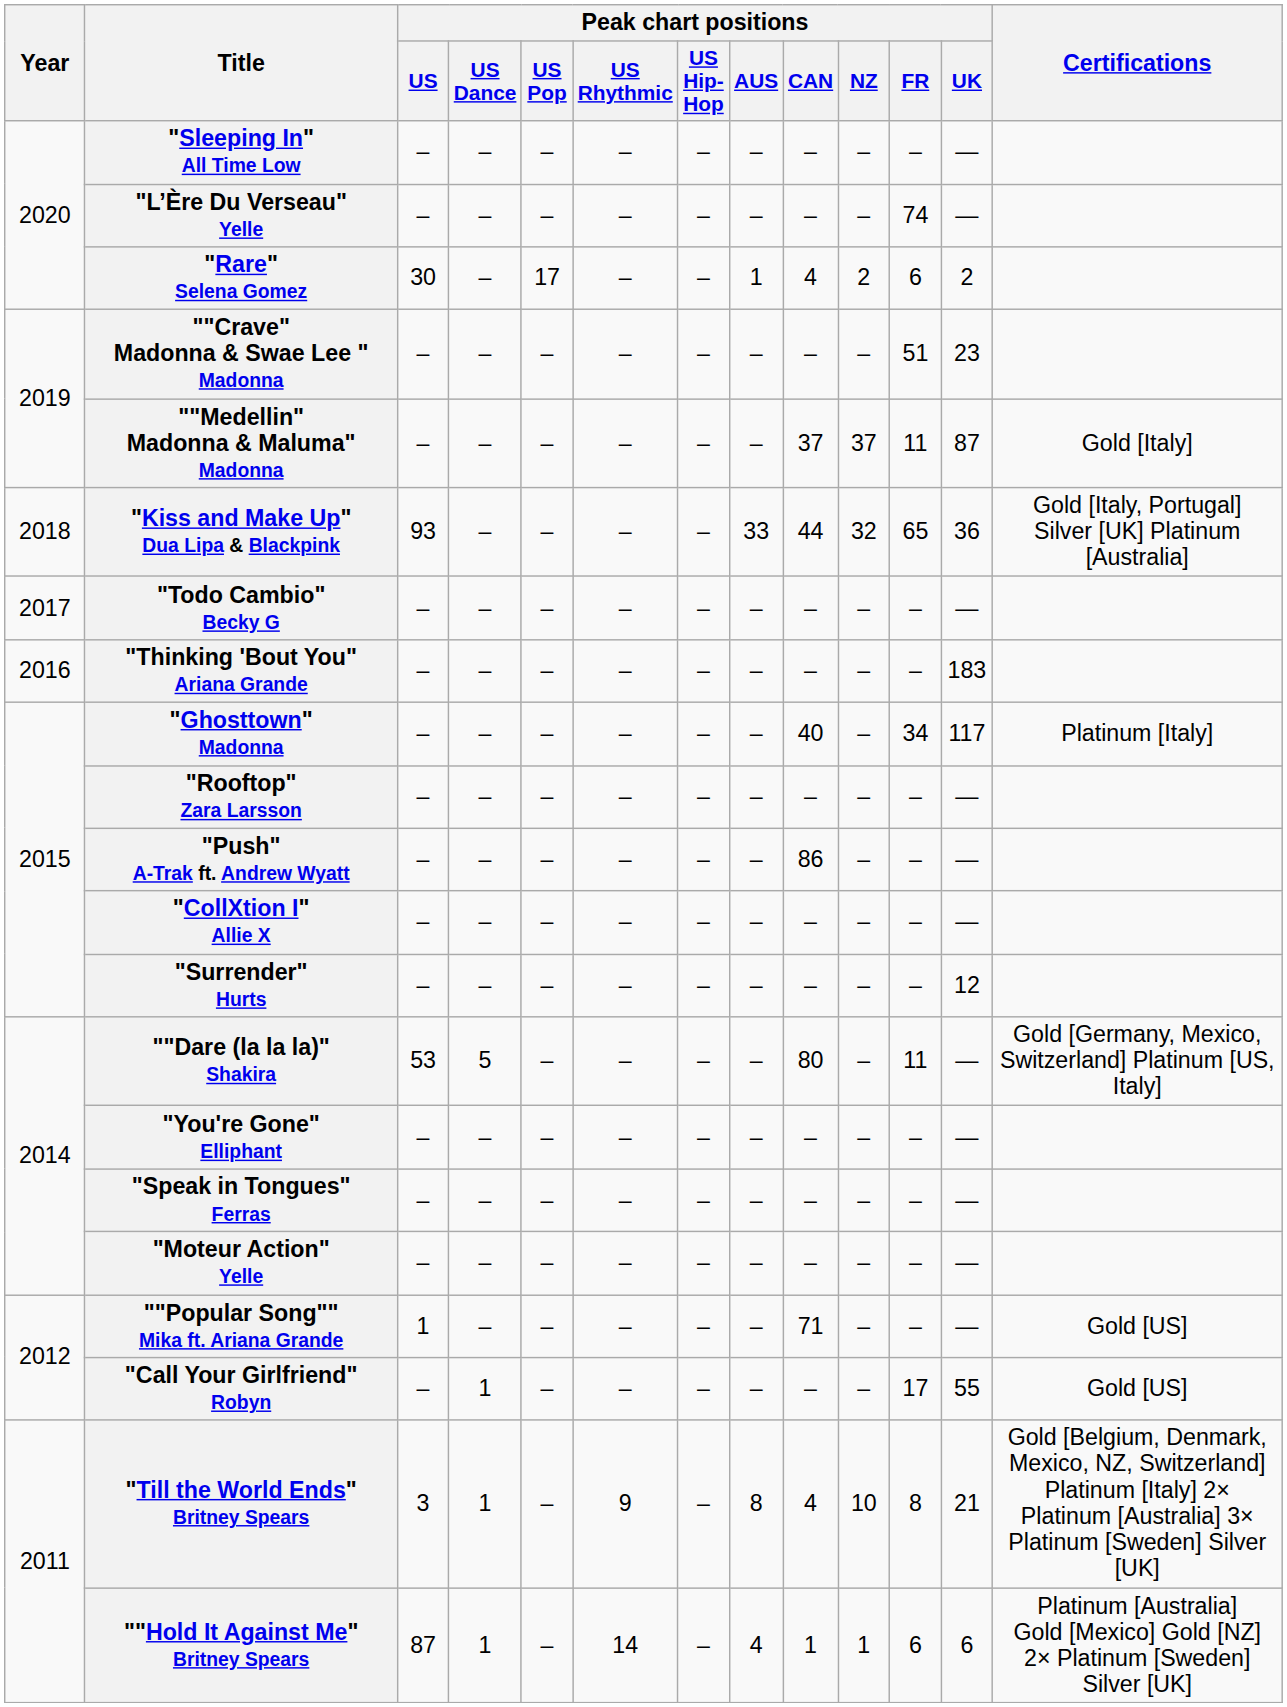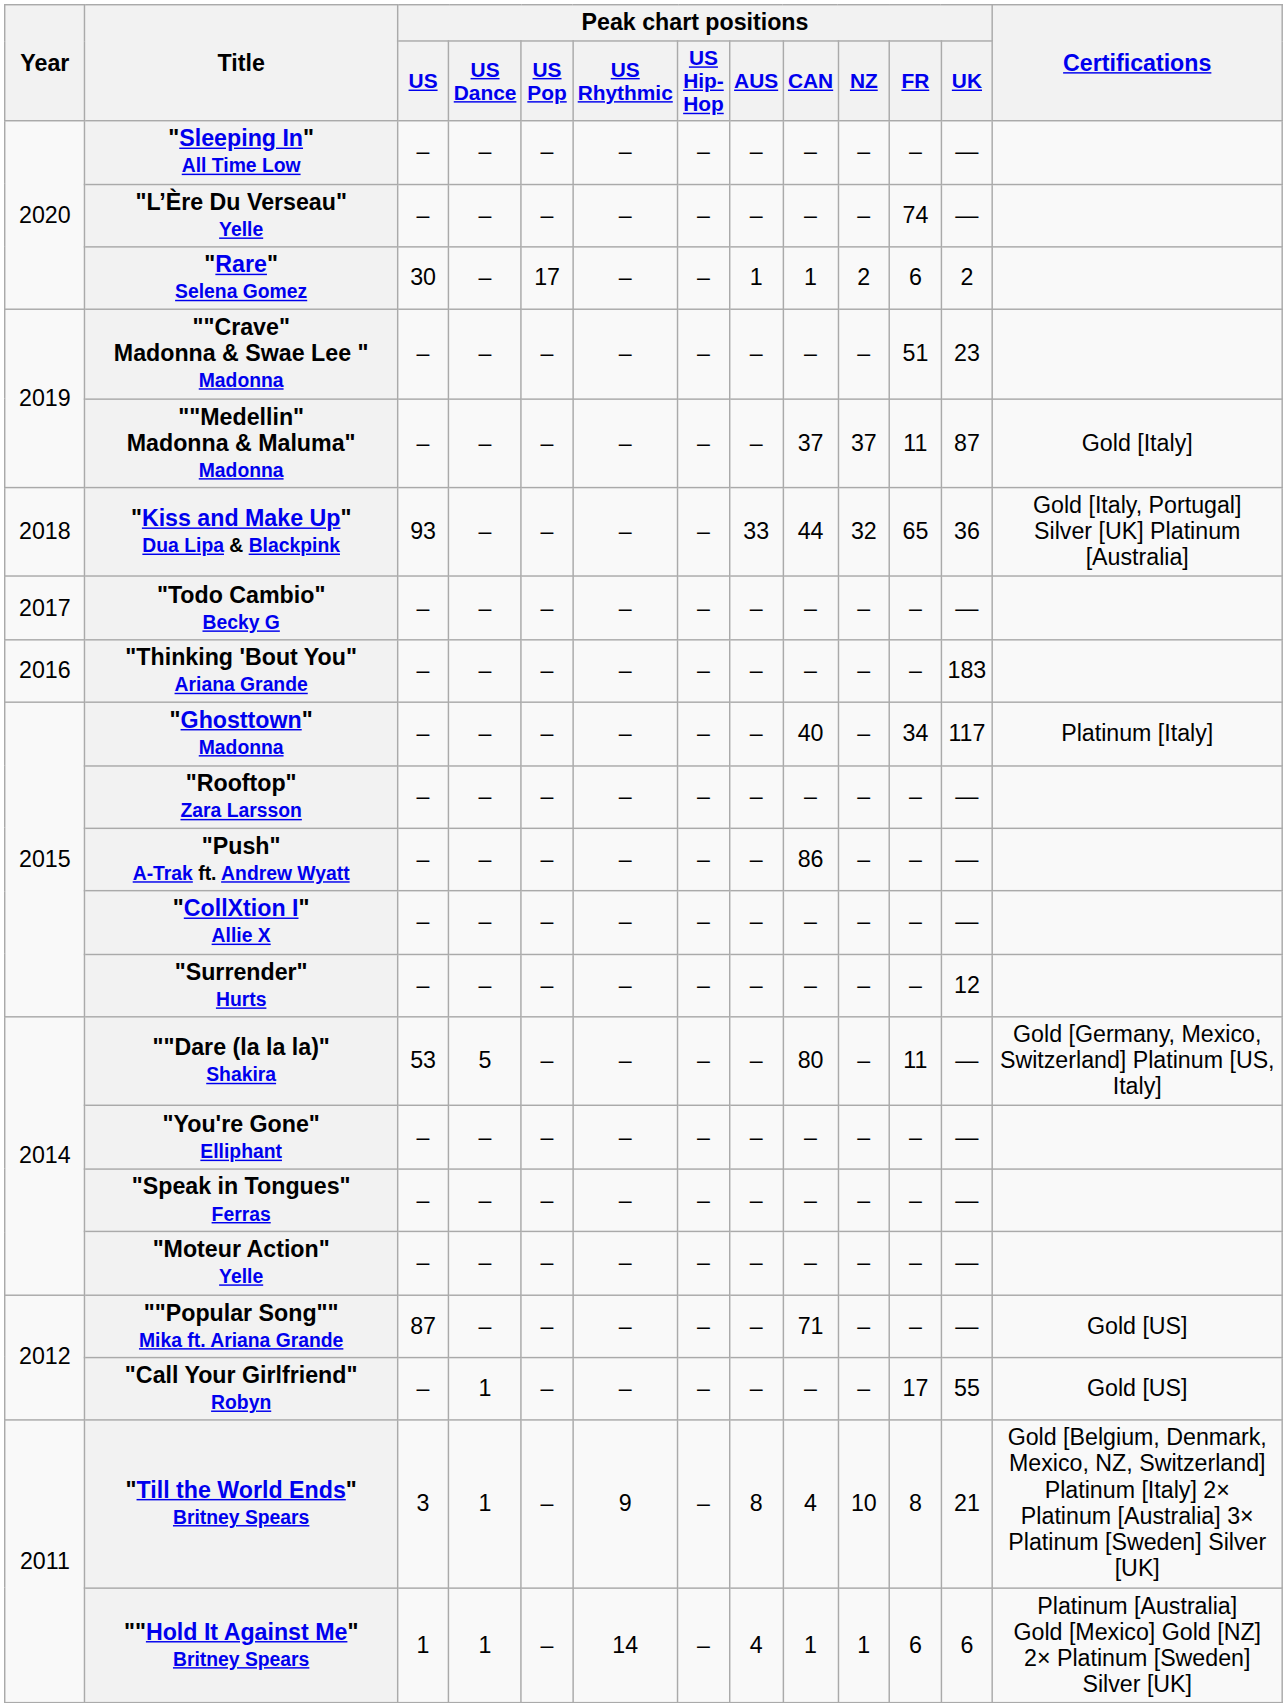(811, 277) 4 -> (811, 277) 1
(423, 1325) 1 -> (423, 1325) 87
(423, 1644) 87 -> (423, 1644) 1
